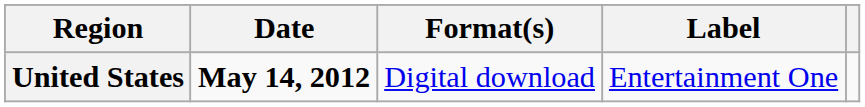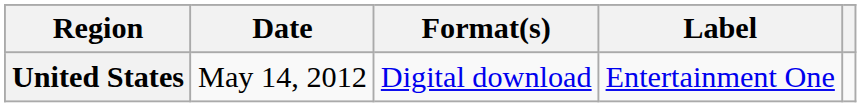(284, 76) bold -> (282, 76) normal
